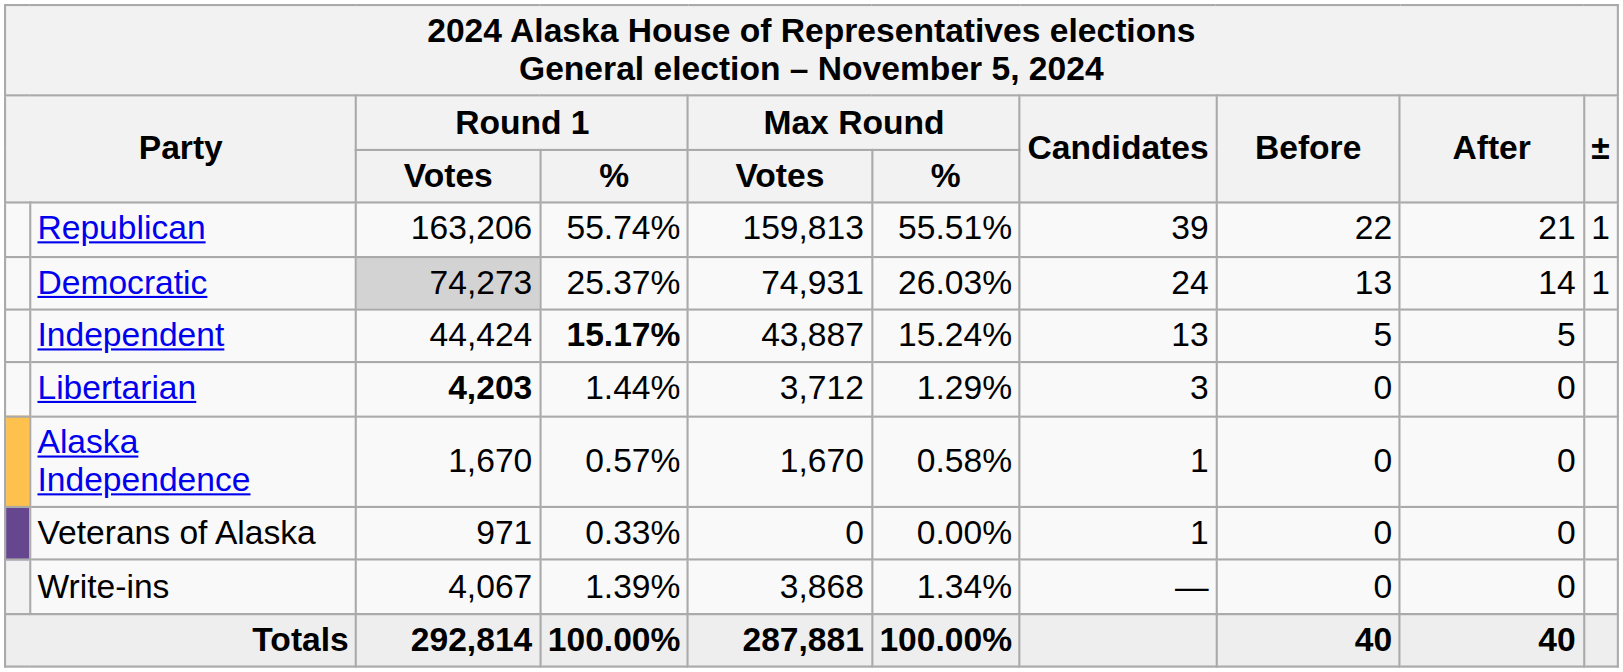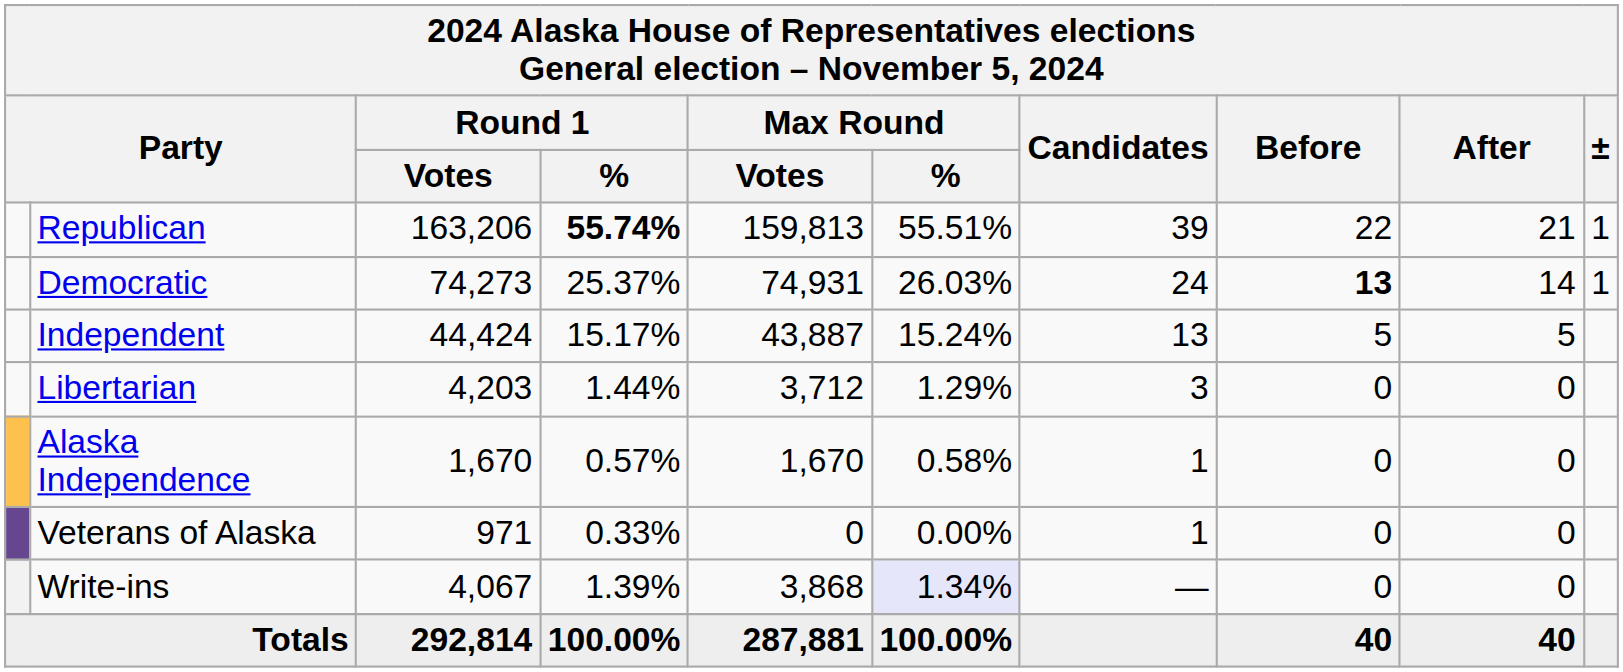(623, 228) normal -> (623, 228) bold
(481, 282) lightgrey background -> (481, 282) no background
(1373, 282) normal -> (1373, 282) bold
(623, 335) bold -> (623, 335) normal
(490, 388) bold -> (490, 388) normal
(964, 586) no background -> (964, 586) lavender background
